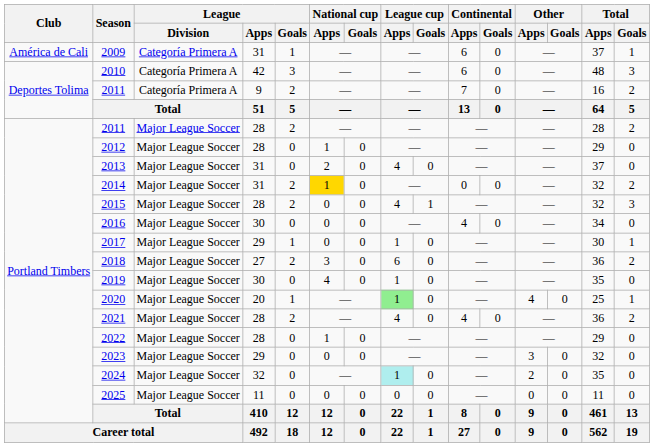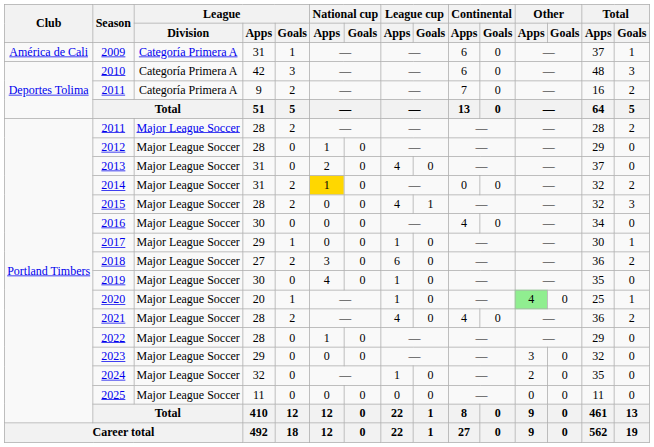(397, 299) lightgreen background -> (397, 299) no background
(531, 299) no background -> (531, 299) lightgreen background
(397, 375) paleturquoise background -> (397, 375) no background
